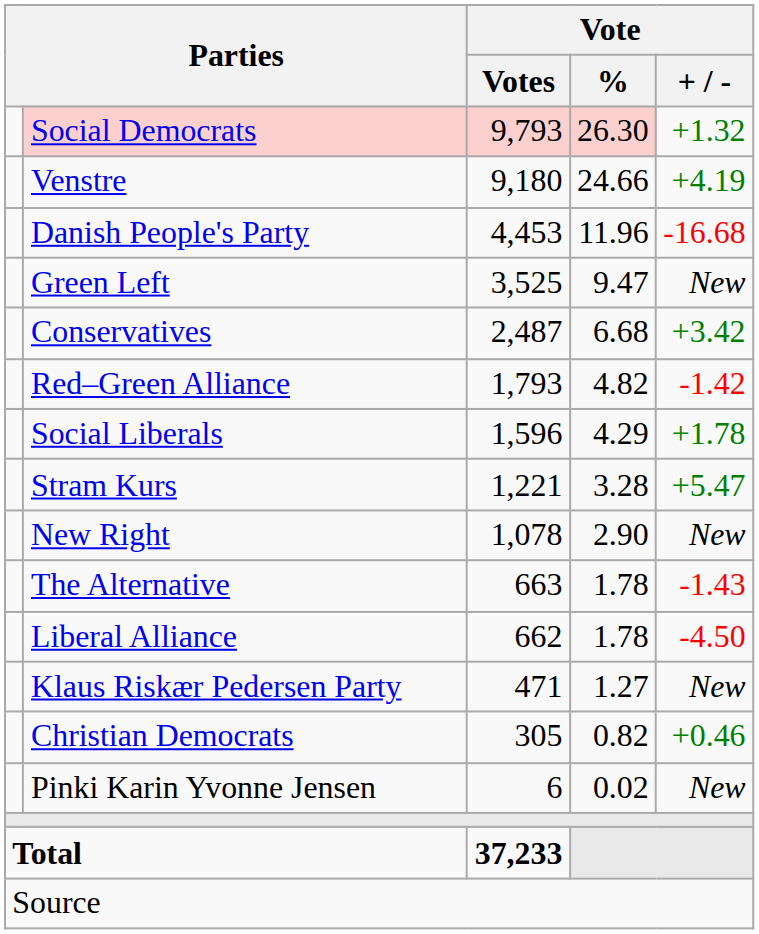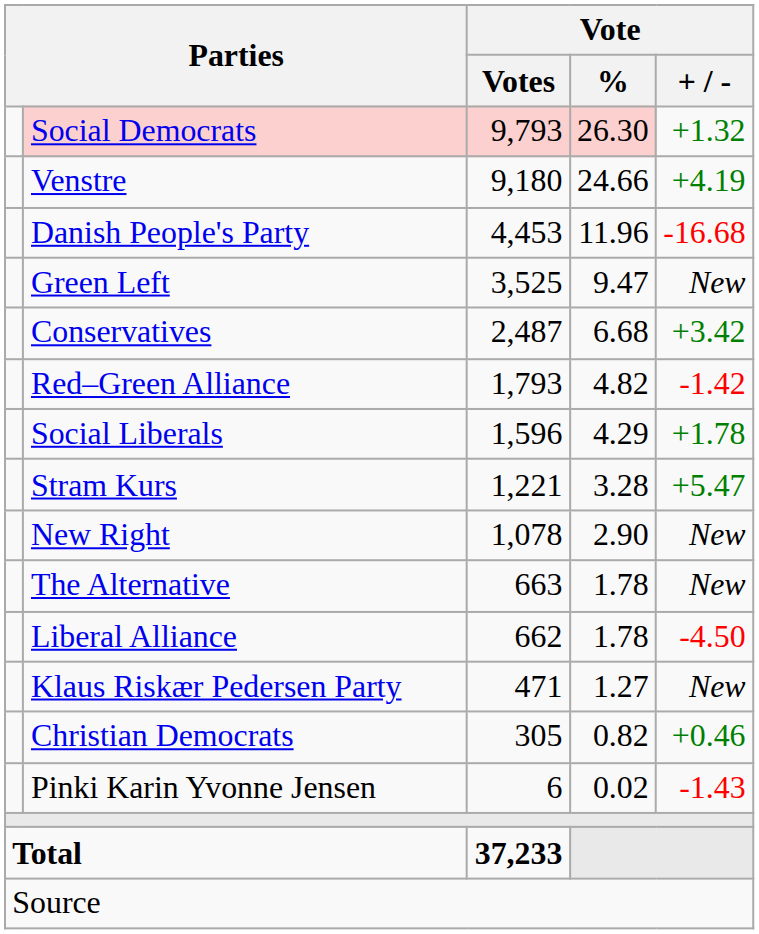(712, 585) -1.43 -> (717, 585) New
(717, 787) New -> (712, 787) -1.43
